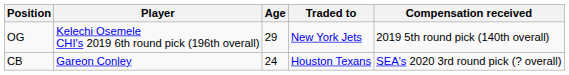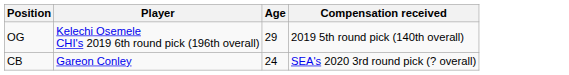- column: (331, 13)
